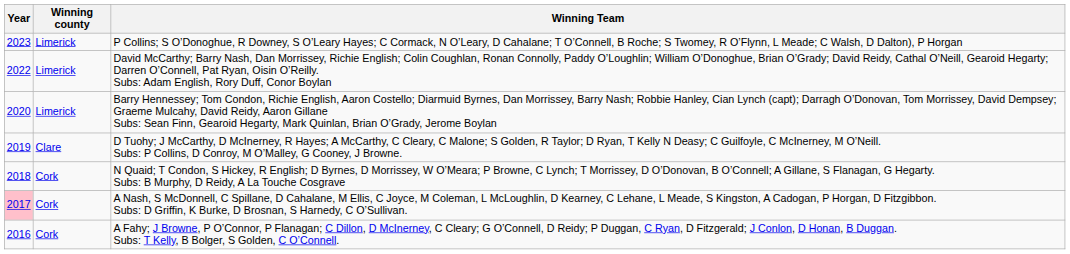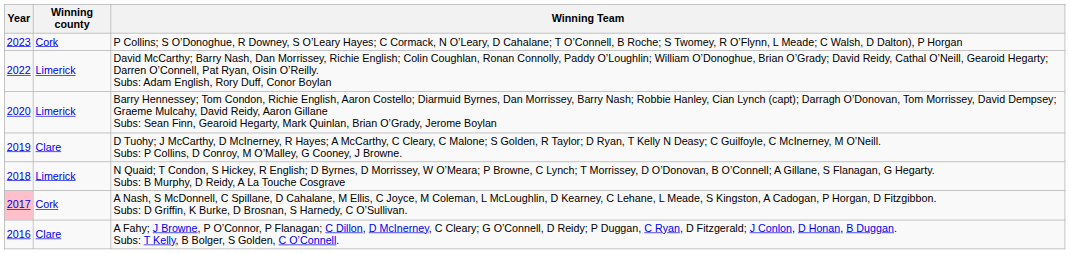(56, 42) Limerick -> (47, 42) Cork
(47, 176) Cork -> (56, 176) Limerick
(47, 234) Cork -> (48, 234) Clare
